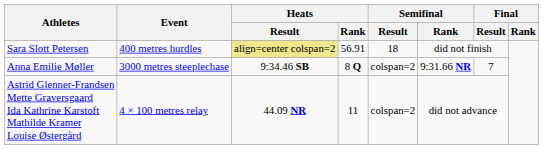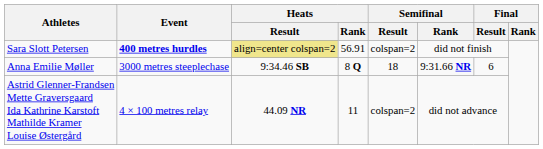(160, 49) normal -> (163, 49) bold
(393, 49) 18 -> (393, 49) colspan=2
(393, 67) colspan=2 -> (393, 67) 18
(491, 67) 7 -> (491, 67) 6
